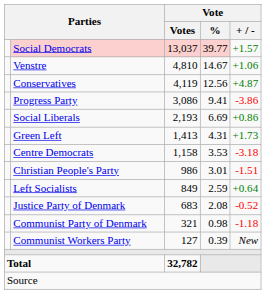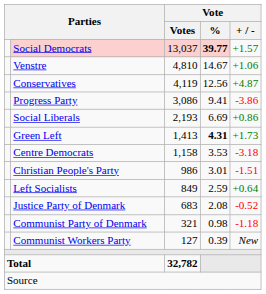(215, 48) normal -> (215, 48) bold
(218, 135) normal -> (218, 135) bold
